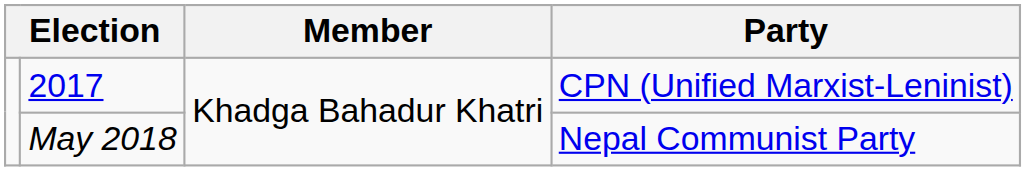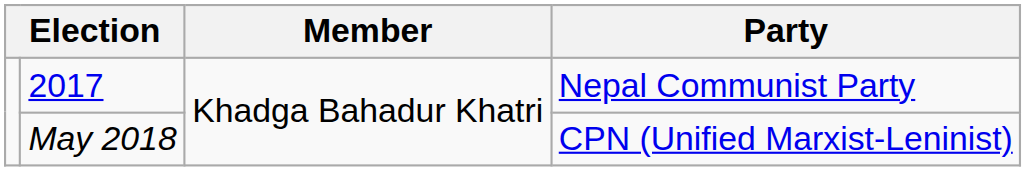(786, 84) CPN (Unified Marxist-Leninist) -> (737, 84) Nepal Communist Party
(737, 138) Nepal Communist Party -> (786, 138) CPN (Unified Marxist-Leninist)
